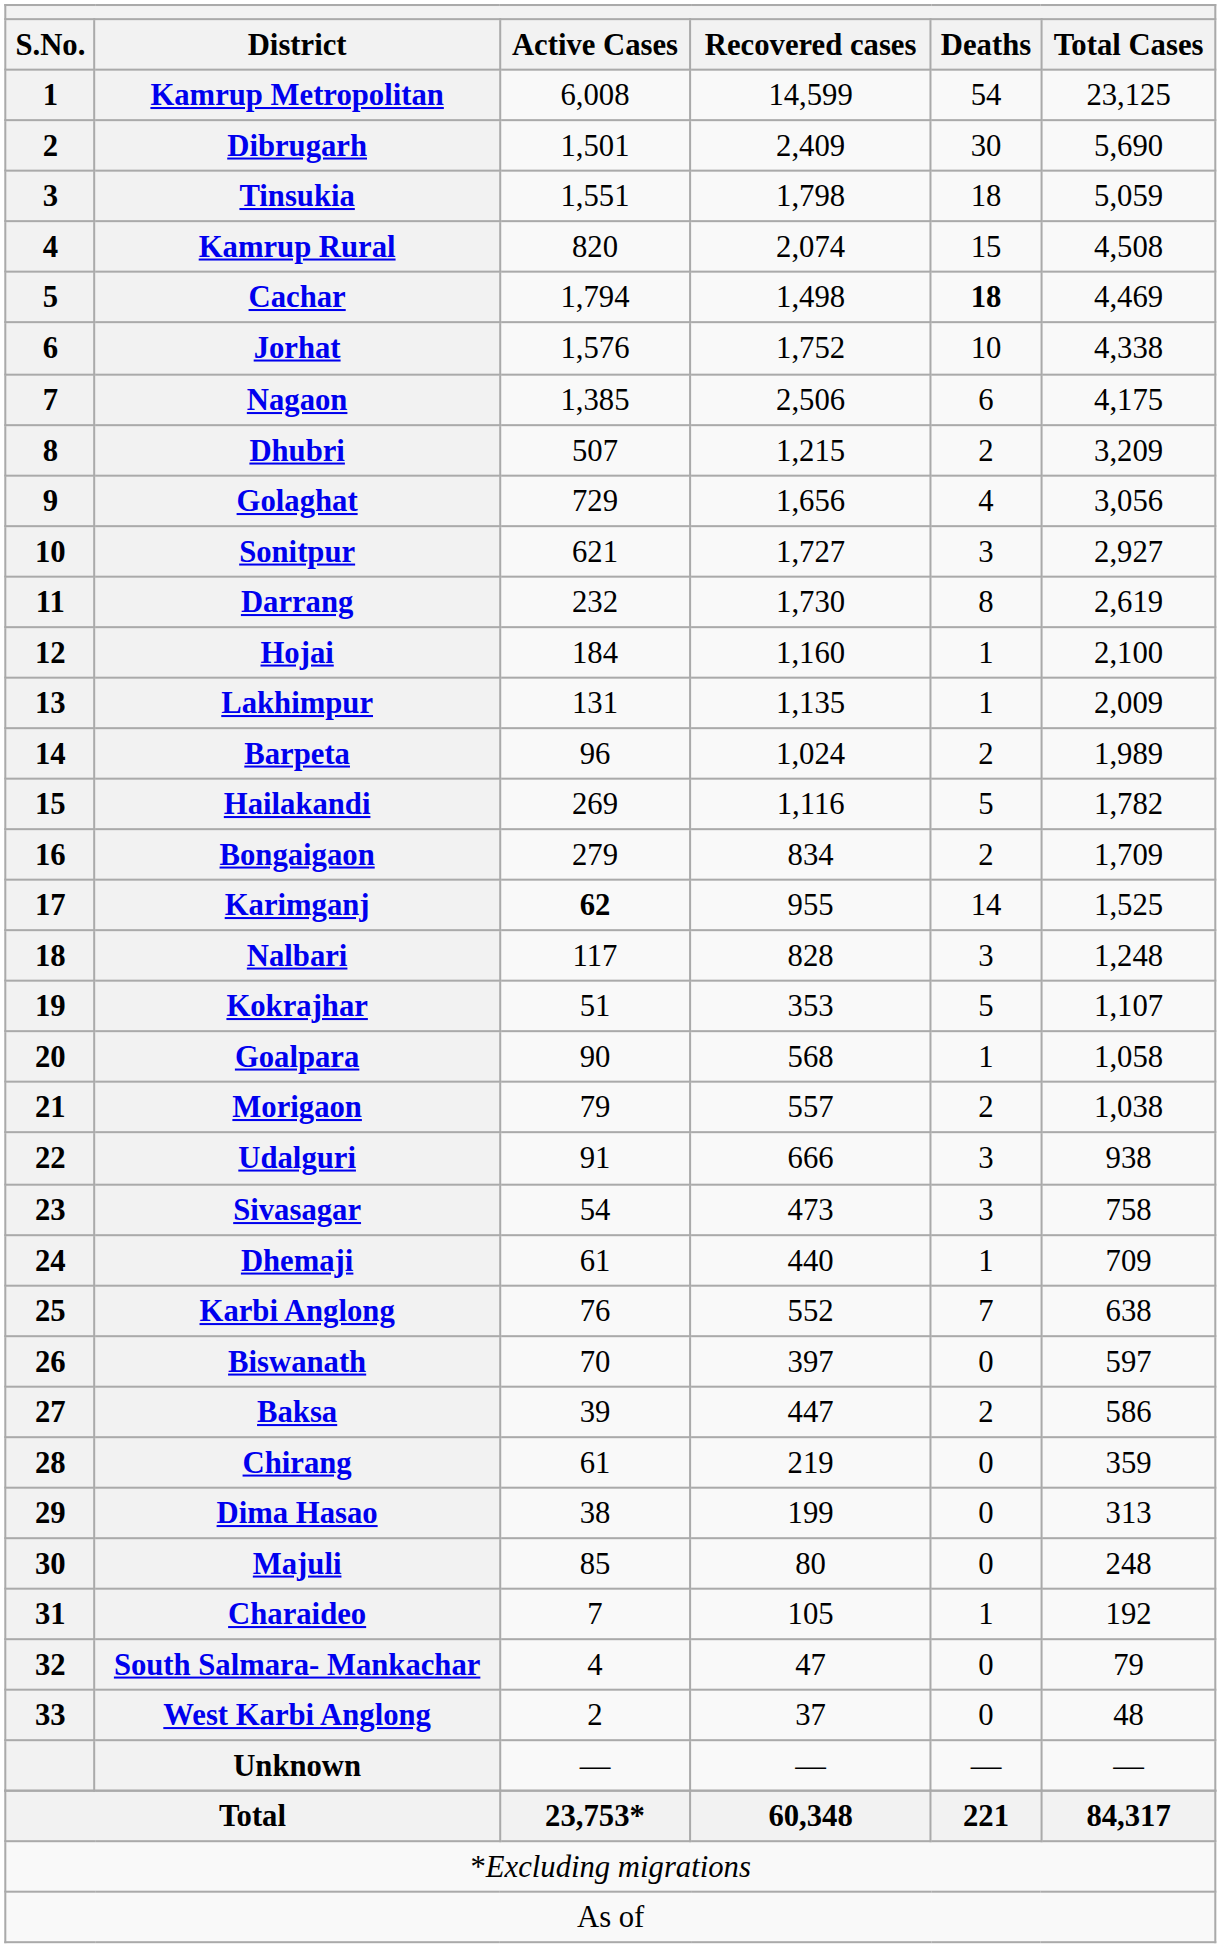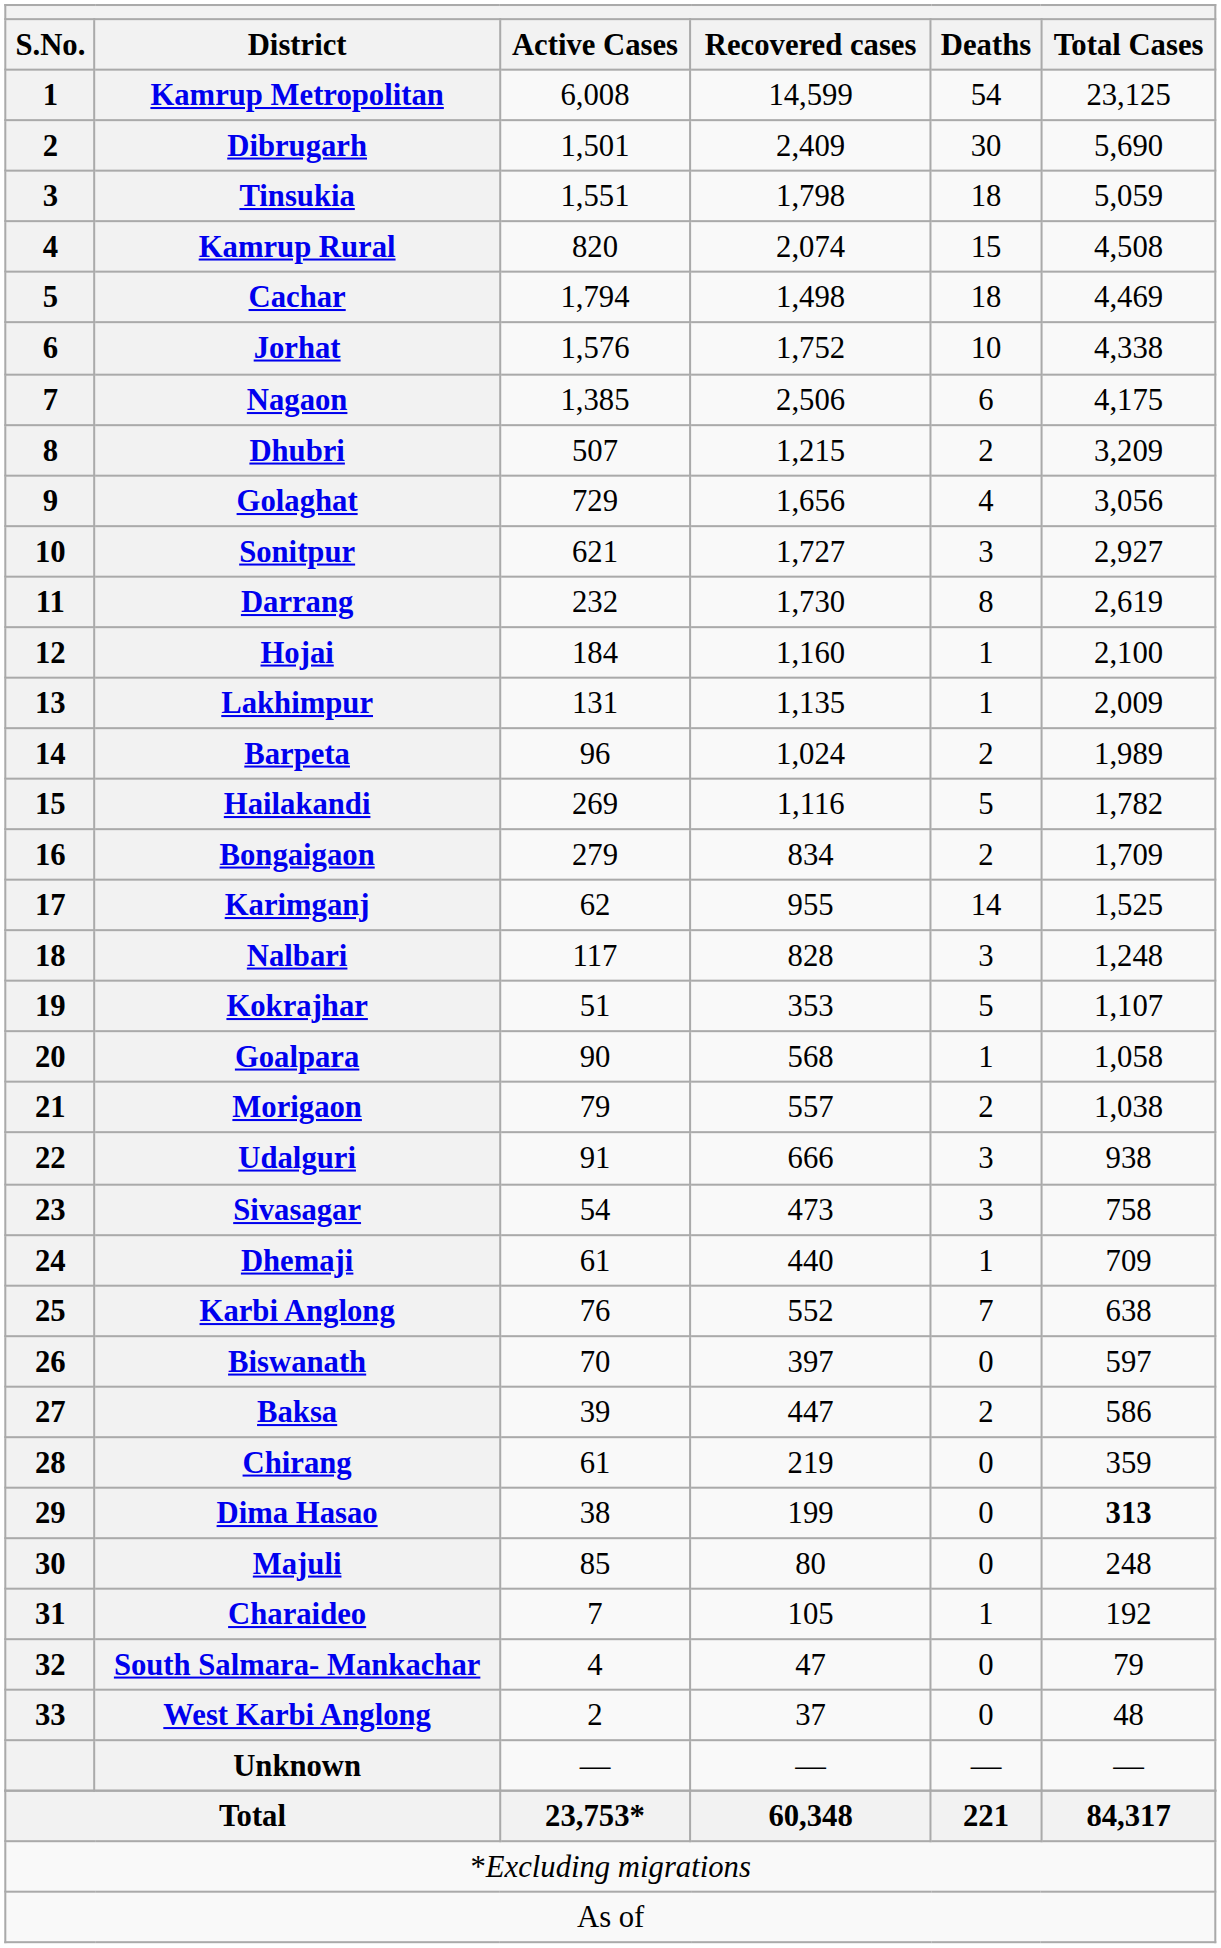(986, 297) bold -> (986, 297) normal
(595, 904) bold -> (595, 904) normal
(1129, 1512) normal -> (1129, 1512) bold
